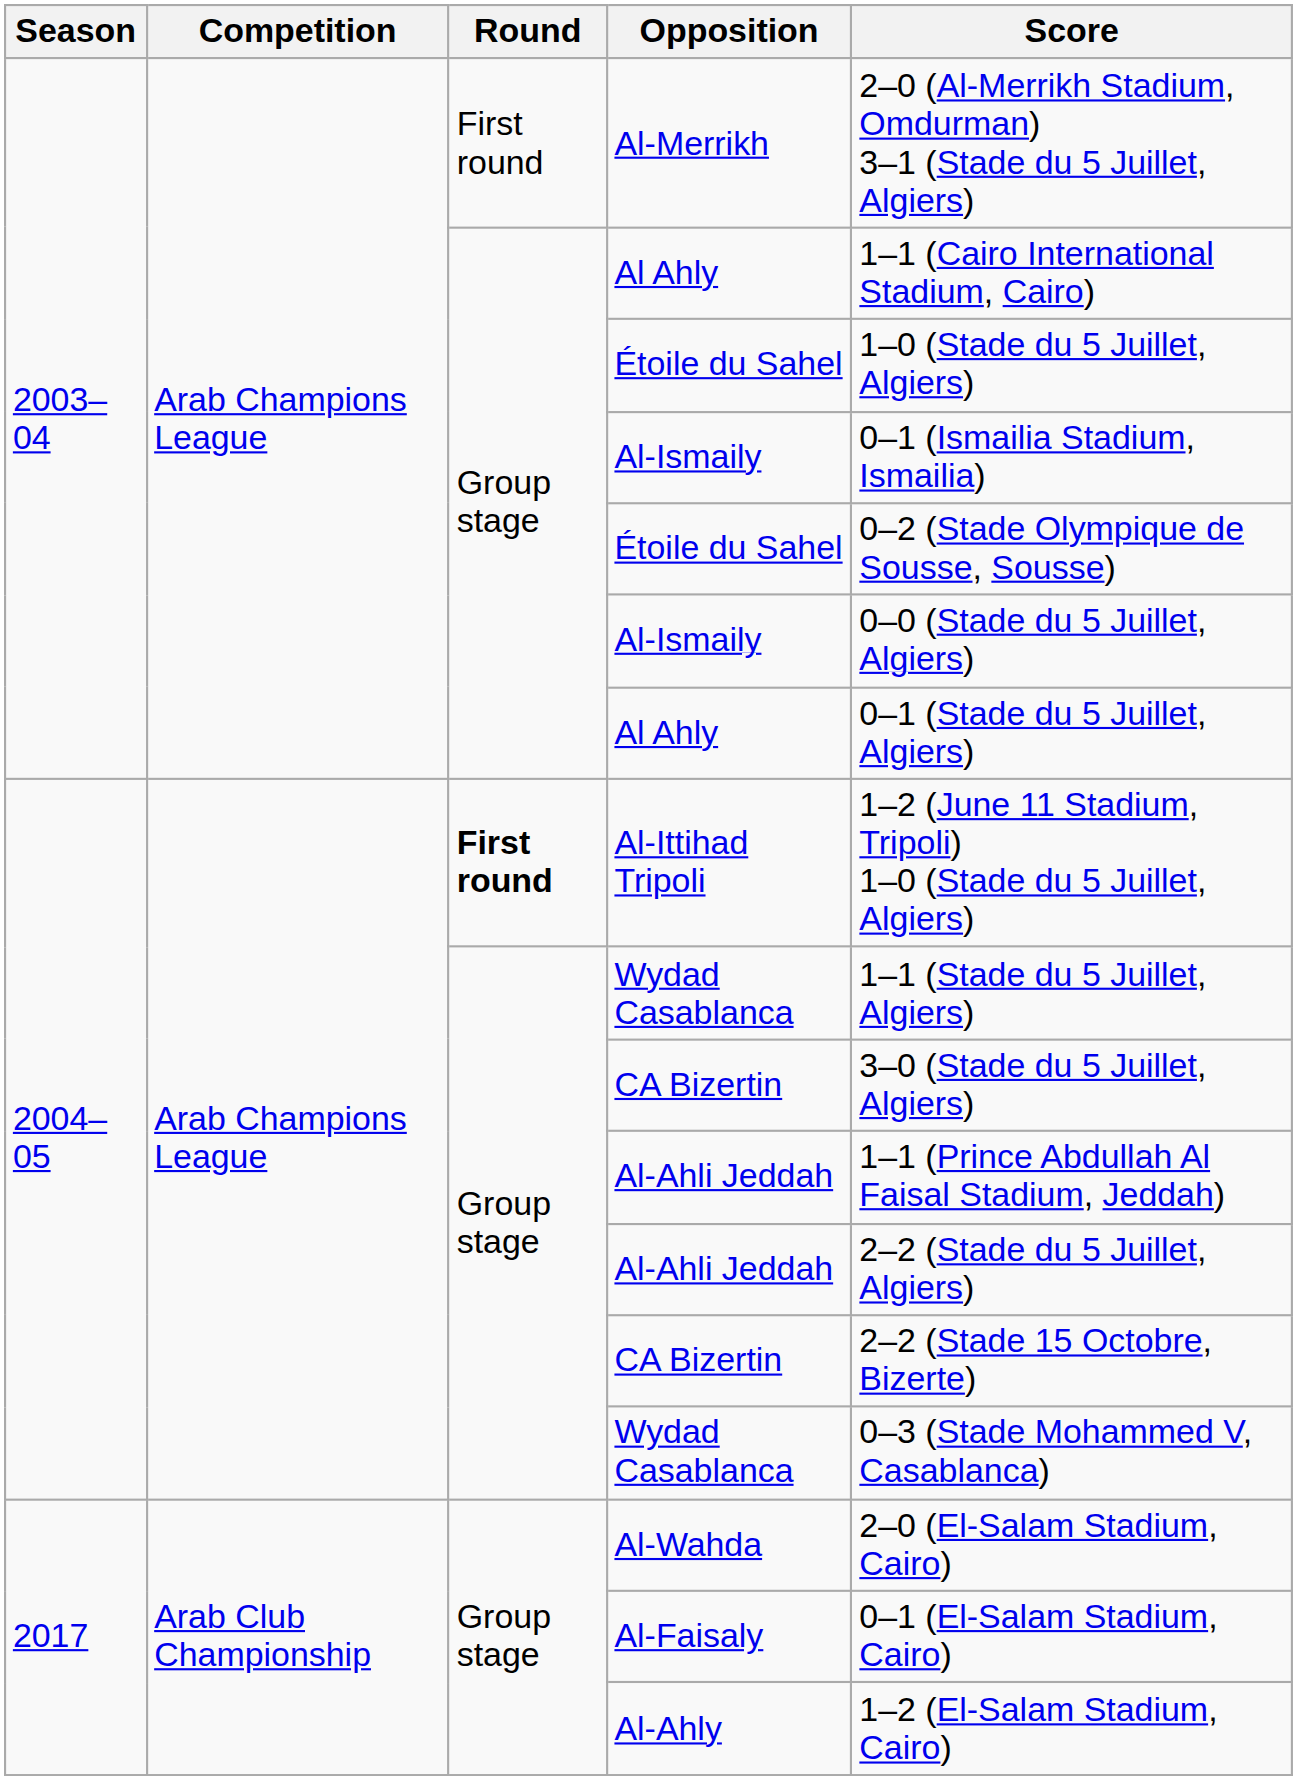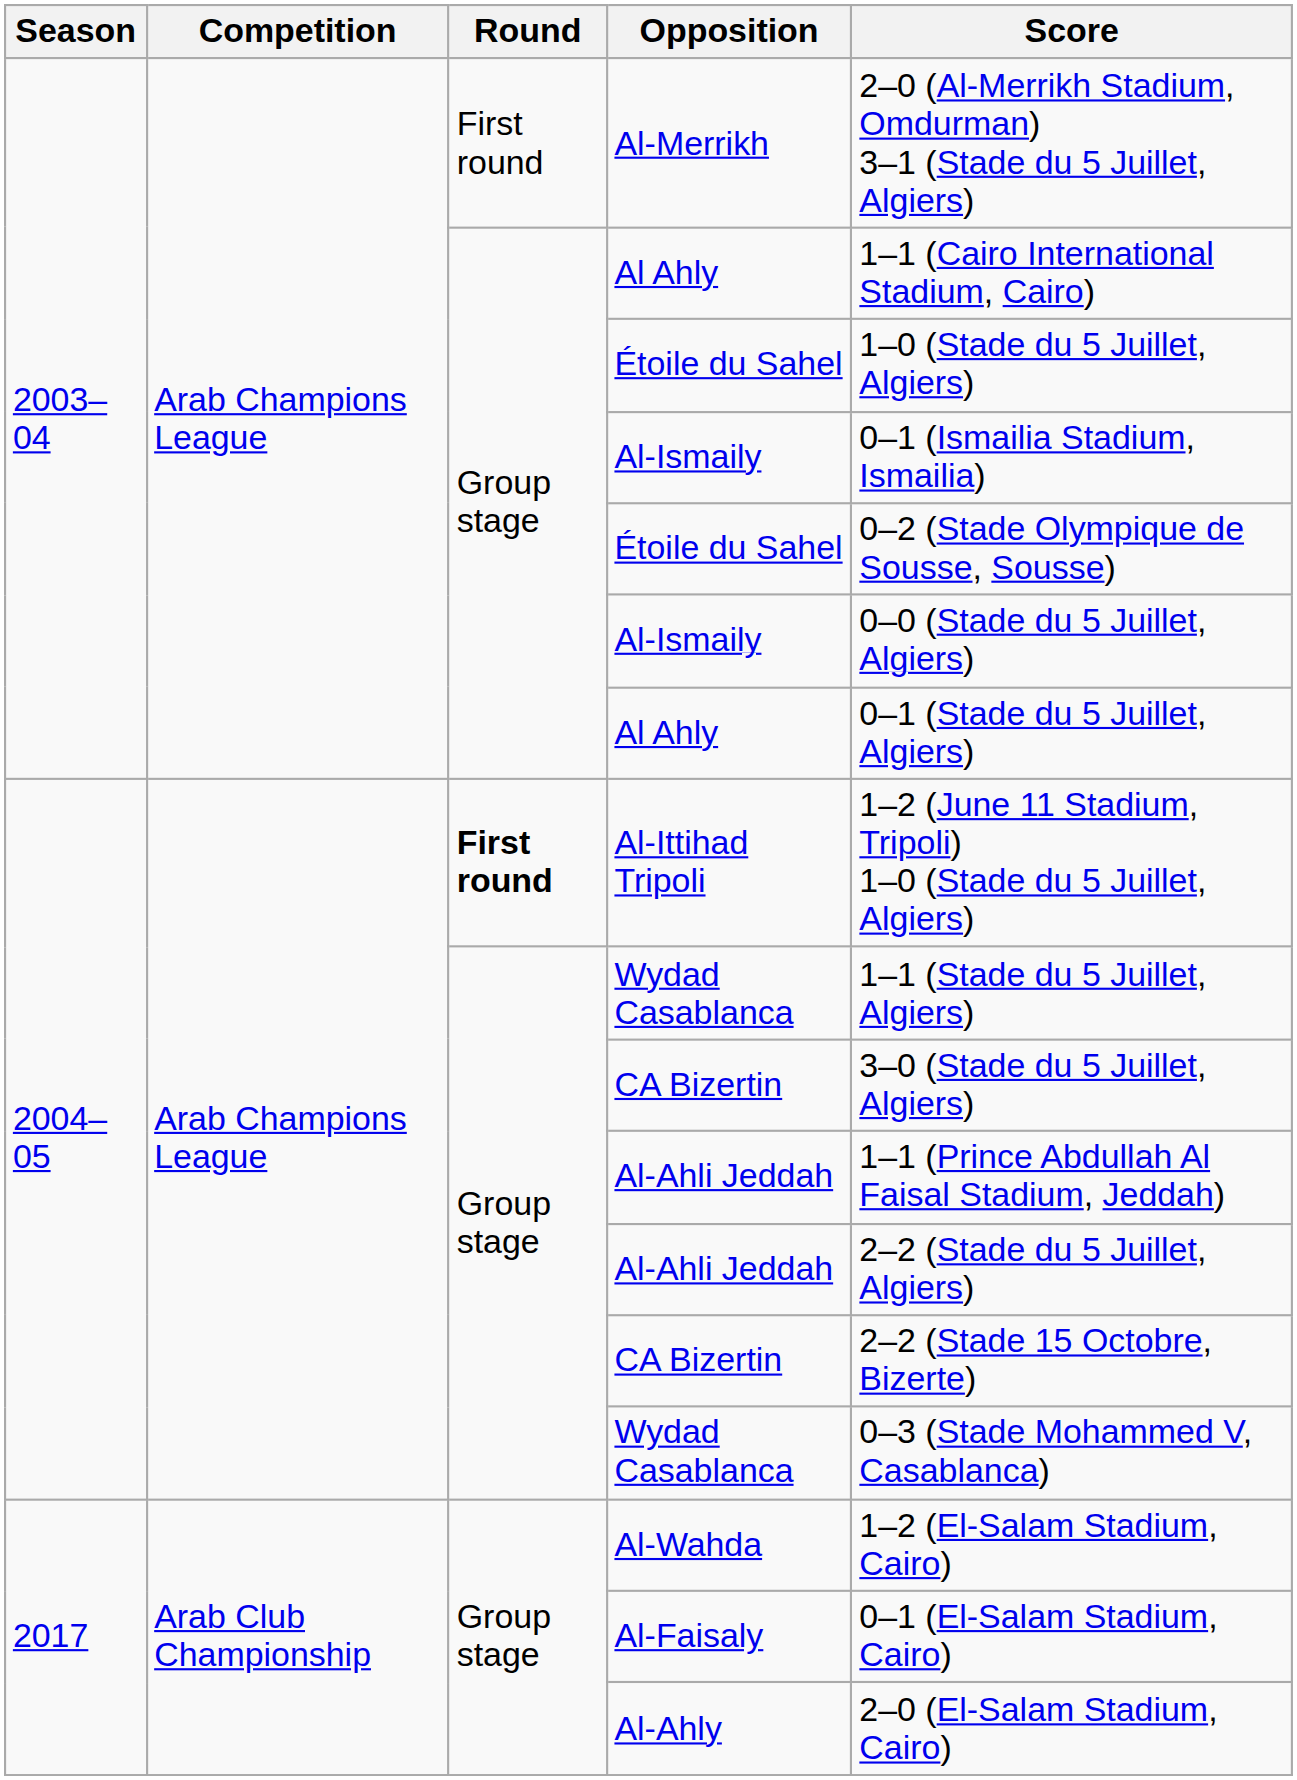(1038, 1544) 2–0 (El-Salam Stadium, Cairo) -> (1038, 1544) 1–2 (El-Salam Stadium, Cairo)
(1038, 1728) 1–2 (El-Salam Stadium, Cairo) -> (1038, 1728) 2–0 (El-Salam Stadium, Cairo)
